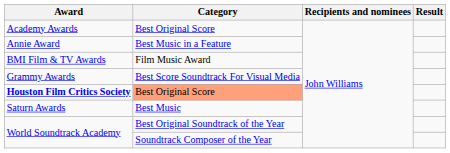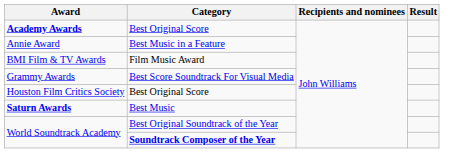(42, 28) normal -> (44, 28) bold
(69, 92) bold -> (66, 92) normal
(175, 92) lightsalmon background -> (169, 92) no background
(36, 108) normal -> (39, 108) bold
(203, 140) normal -> (202, 140) bold
